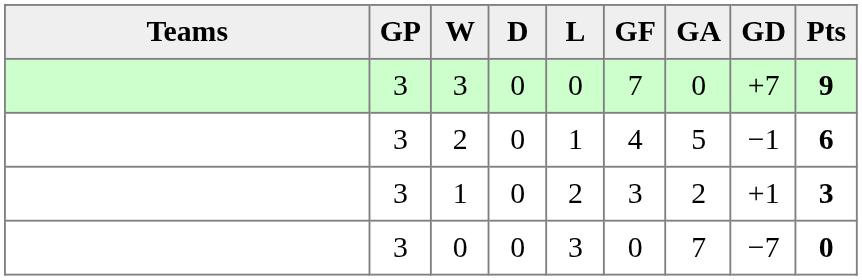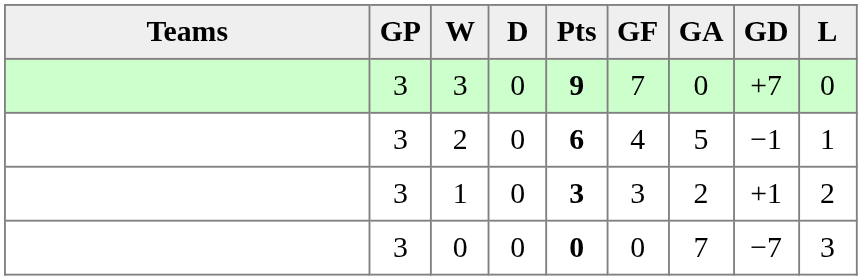columns swapped: (575, 31) <-> (826, 31)
